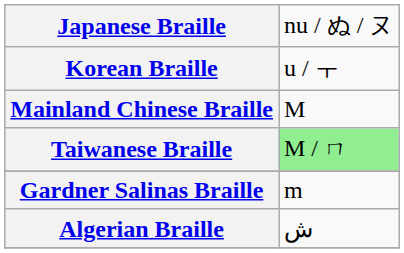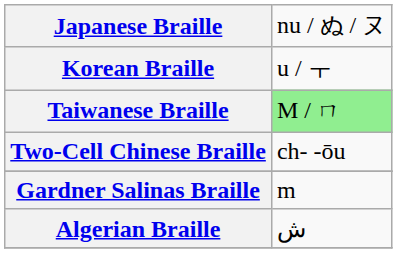- row: (142, 108)
+ row: (138, 151)
